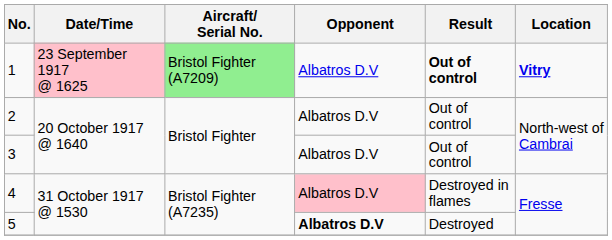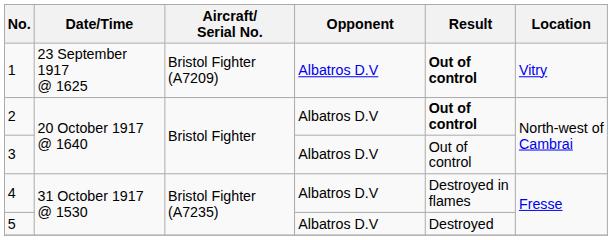(82, 70) pink background -> (82, 70) no background
(212, 70) lightgreen background -> (212, 70) no background
(535, 70) bold -> (533, 70) normal
(450, 117) normal -> (453, 117) bold
(338, 193) pink background -> (338, 193) no background
(341, 224) bold -> (338, 224) normal
